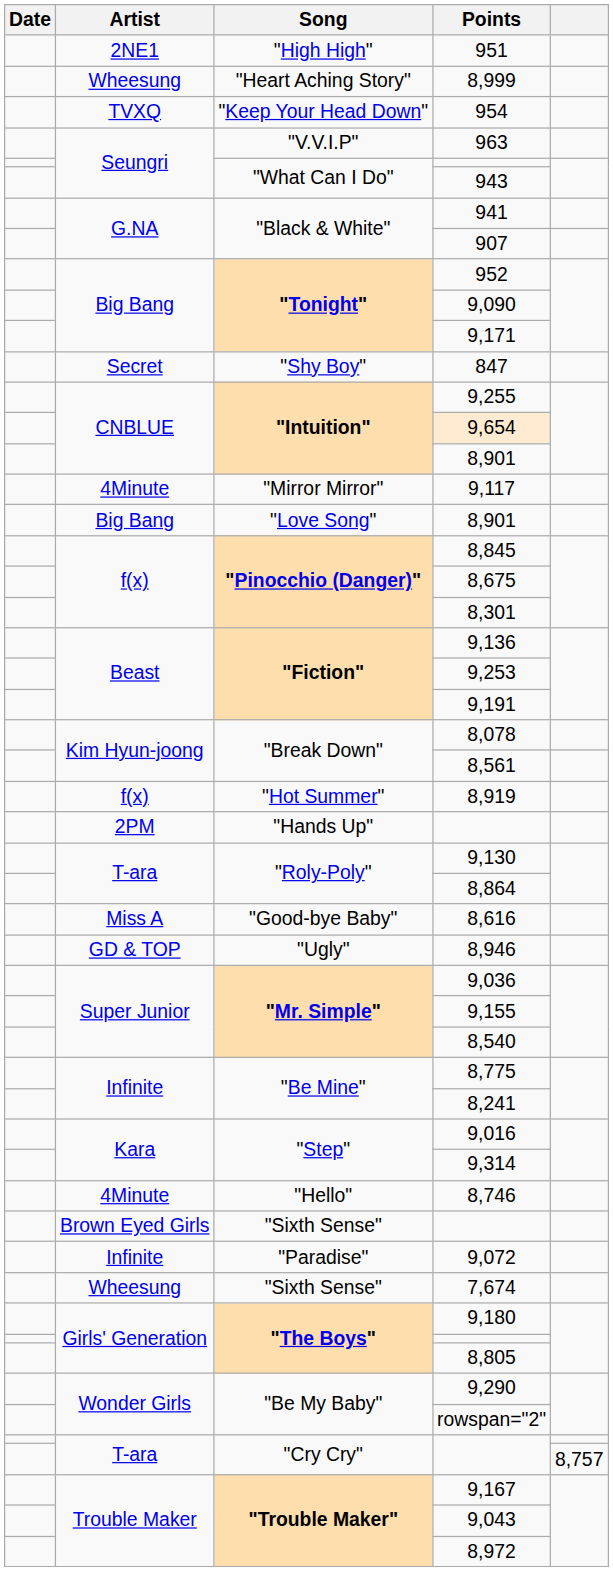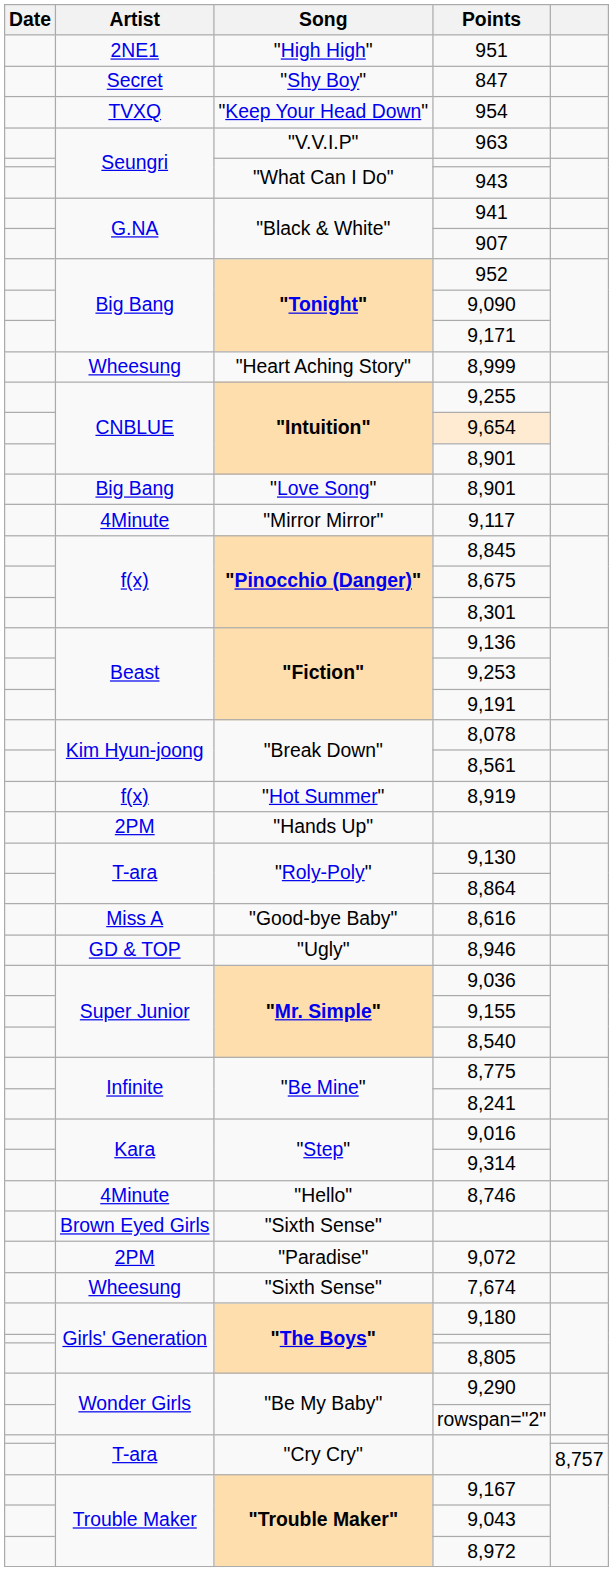rows swapped: (323, 366) <-> (323, 81)
rows swapped: (323, 489) <-> (323, 520)
(135, 1256) Infinite -> (135, 1256) 2PM
